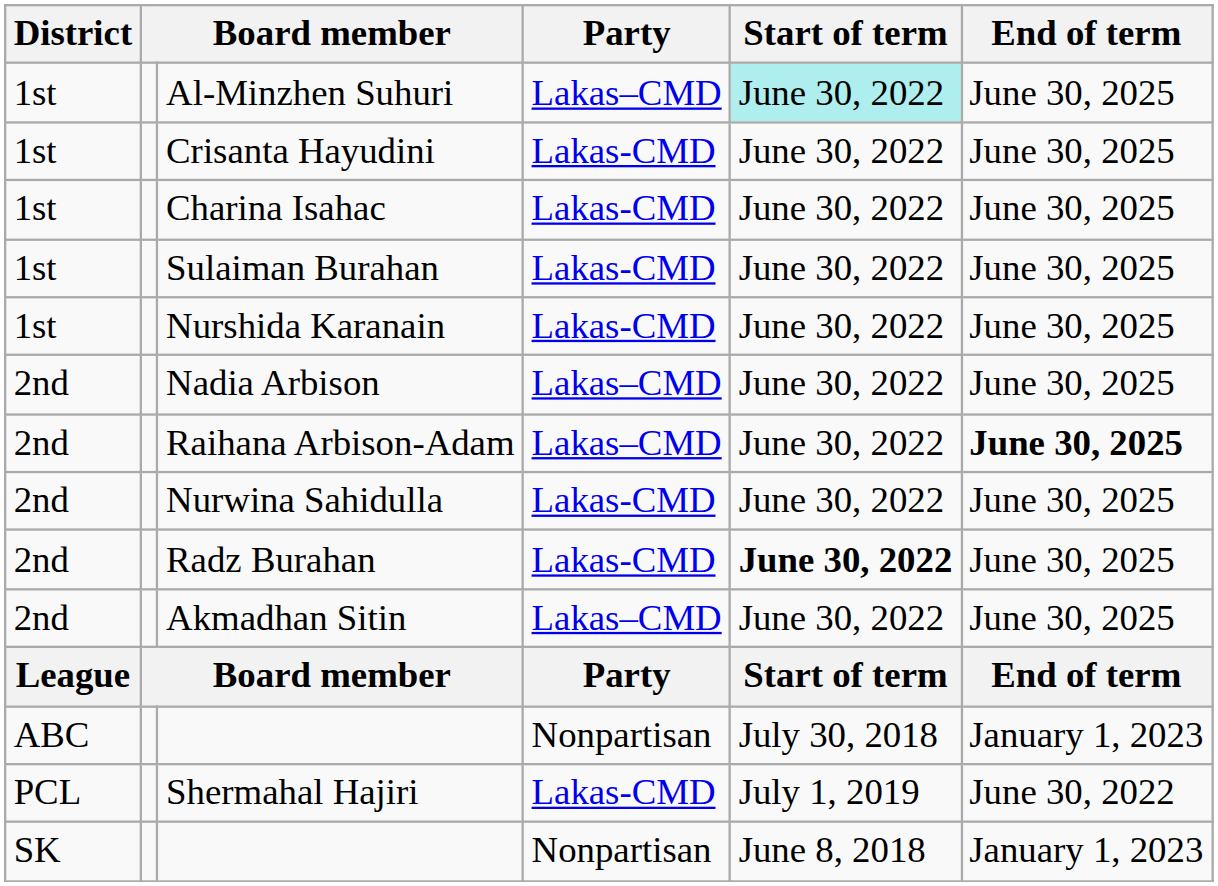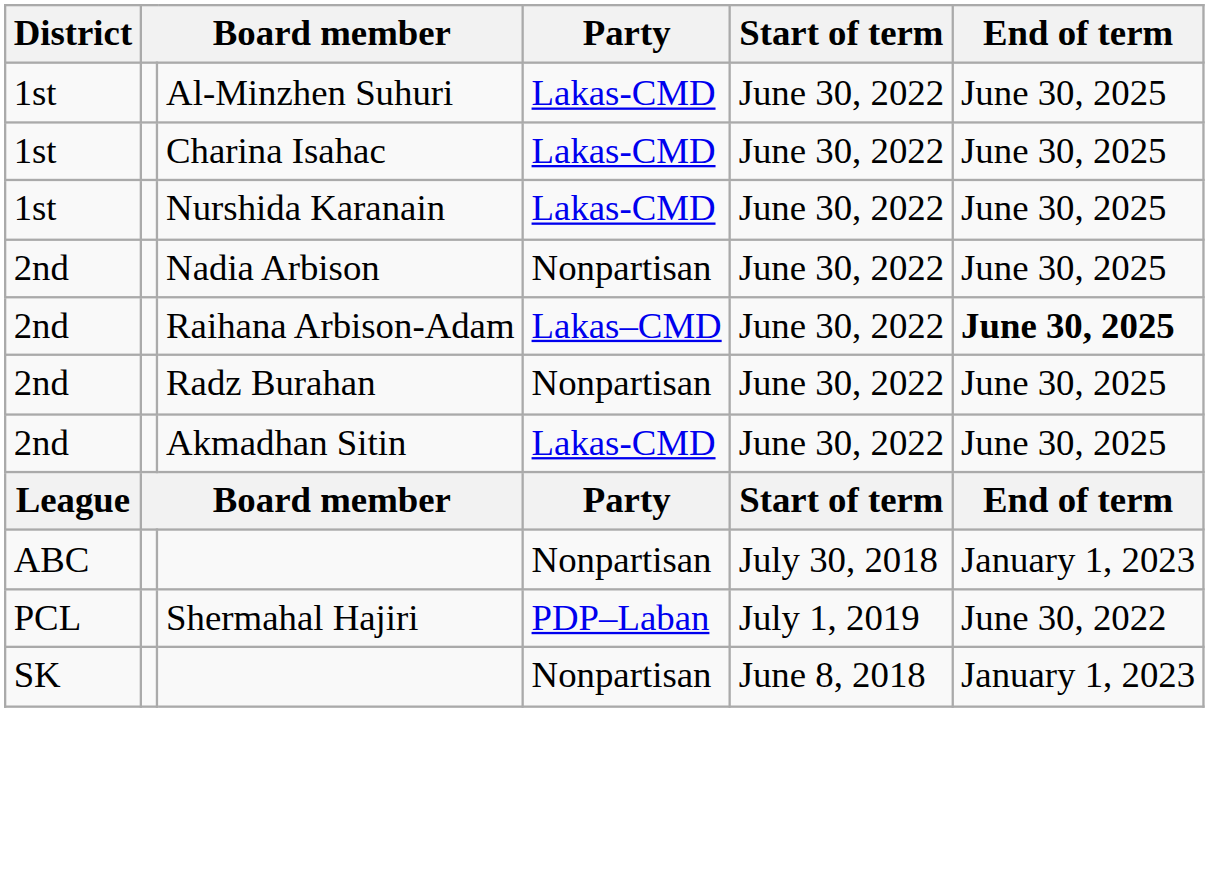(627, 92) Lakas–CMD -> (624, 92) Lakas-CMD
(841, 92) paleturquoise background -> (841, 92) no background
- row: (35, 150)
- row: (35, 267)
(627, 383) Lakas–CMD -> (621, 267) Nonpartisan
- row: (41, 500)
(624, 558) Lakas-CMD -> (621, 383) Nonpartisan
(845, 558) bold -> (841, 383) normal
(627, 617) Lakas–CMD -> (624, 442) Lakas-CMD
(624, 792) Lakas-CMD -> (620, 617) PDP–Laban
